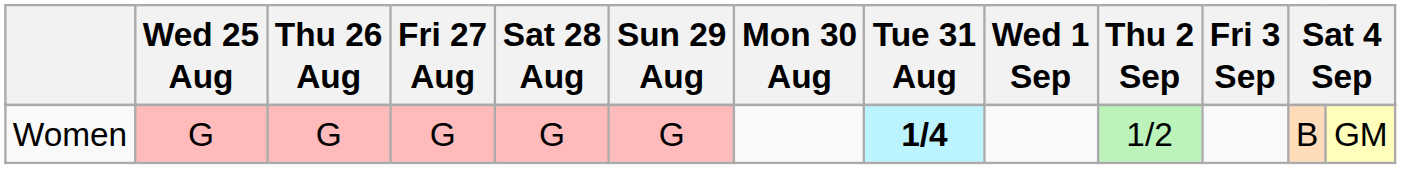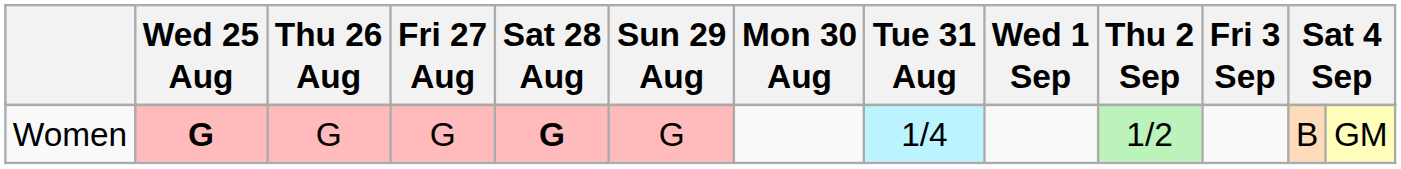(201, 133) normal -> (201, 133) bold
(552, 133) normal -> (552, 133) bold
(924, 133) bold -> (924, 133) normal
